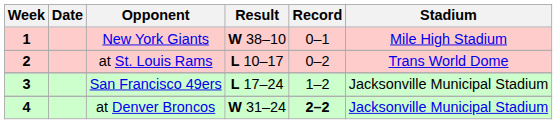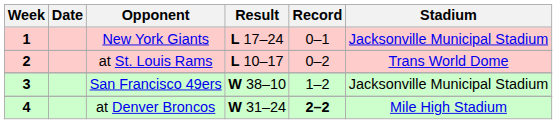(257, 38) W 38–10 -> (257, 38) L 17–24
(448, 38) Mile High Stadium -> (449, 38) Jacksonville Municipal Stadium
(257, 84) L 17–24 -> (257, 84) W 38–10
(449, 107) Jacksonville Municipal Stadium -> (448, 107) Mile High Stadium
